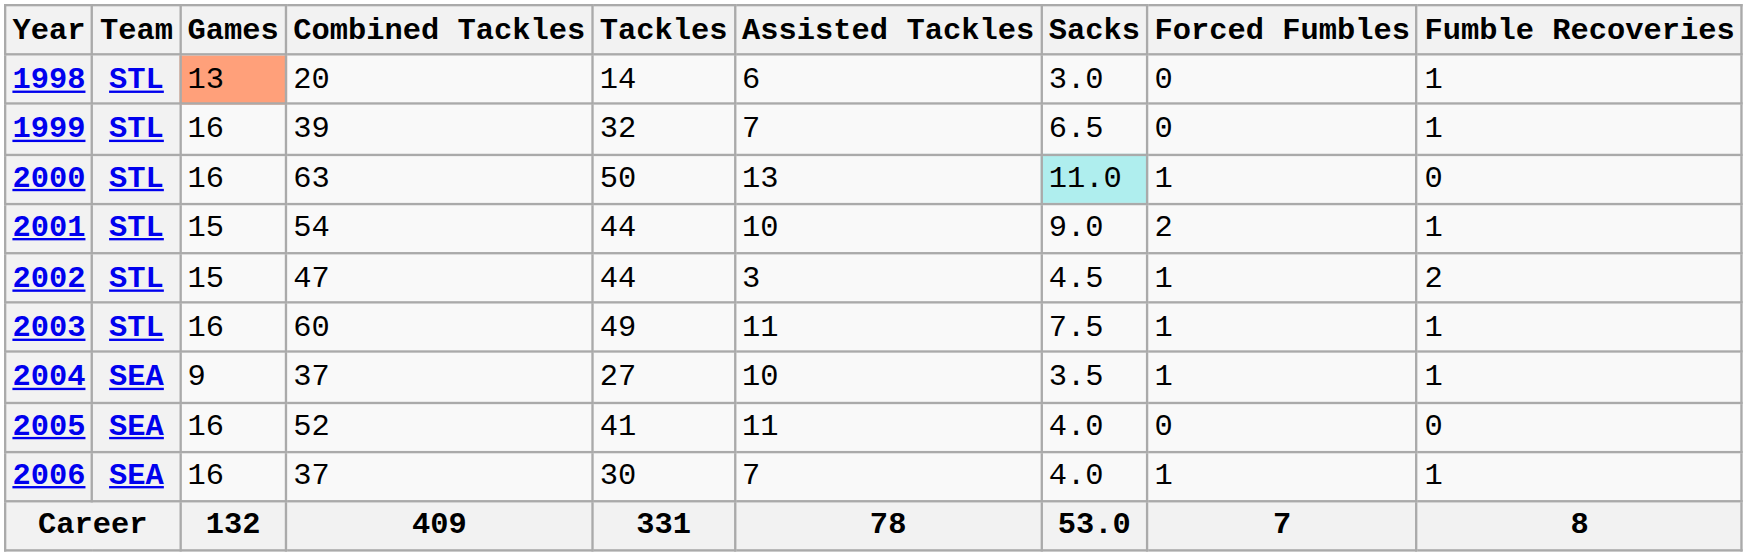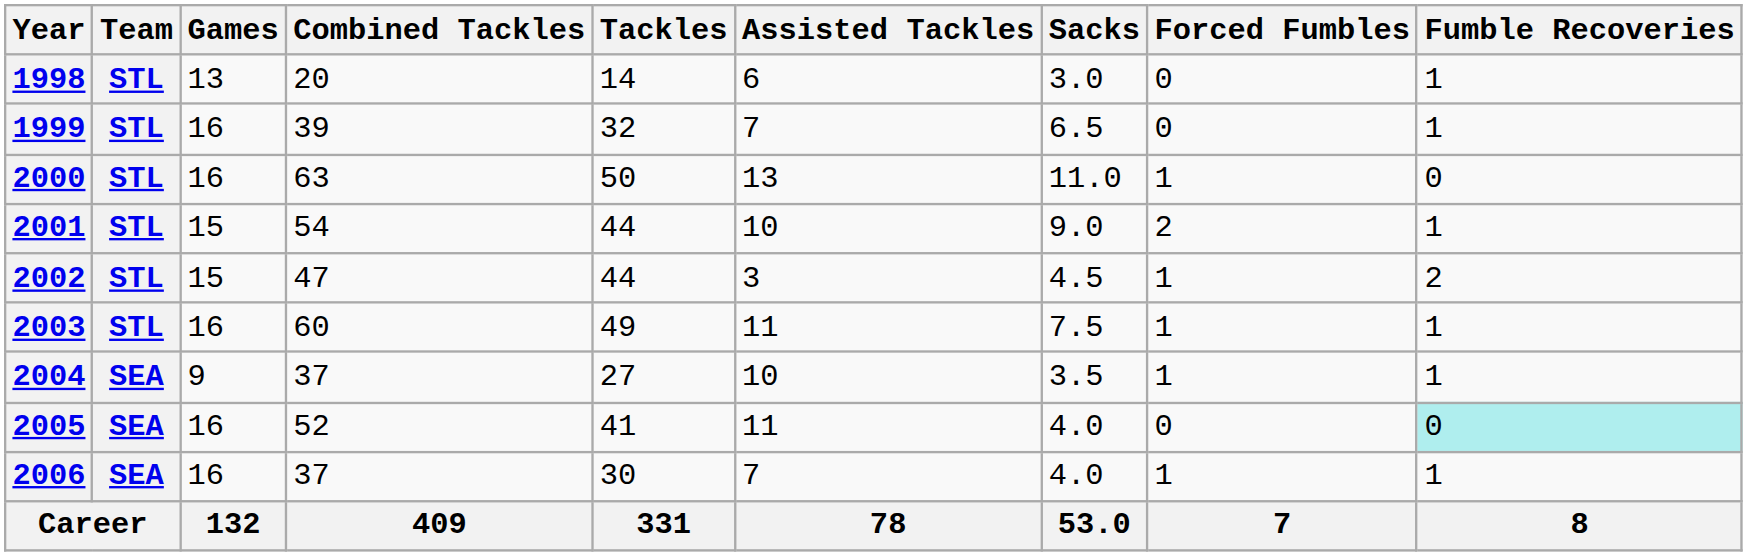(206, 80) lightsalmon background -> (206, 80) no background
(1085, 179) paleturquoise background -> (1085, 179) no background
(1434, 427) no background -> (1434, 427) paleturquoise background
